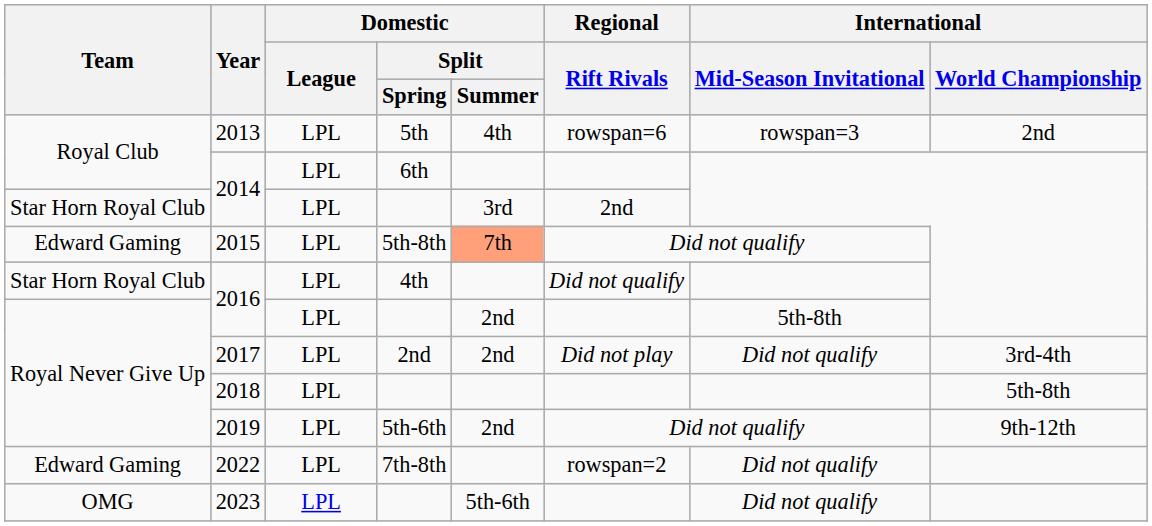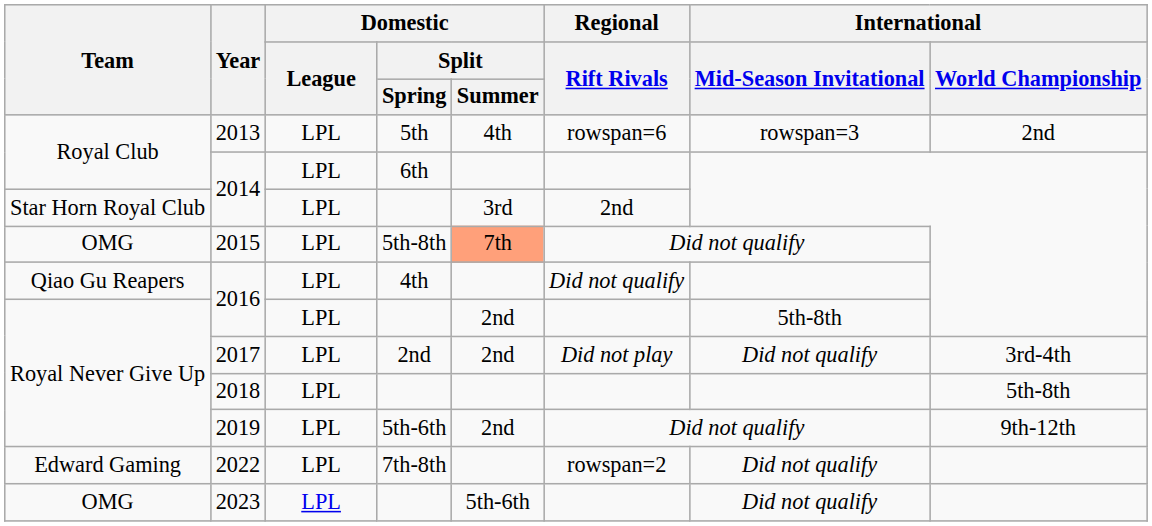(108, 244) Edward Gaming -> (108, 244) OMG
(108, 280) Star Horn Royal Club -> (108, 280) Qiao Gu Reapers
